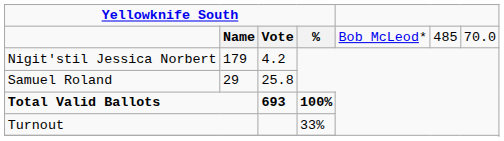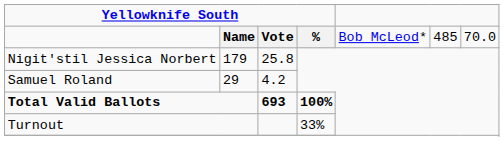(274, 59) 4.2 -> (278, 59) 25.8
(278, 81) 25.8 -> (274, 81) 4.2
